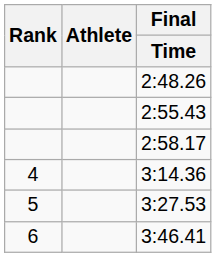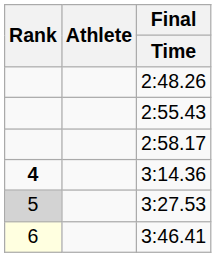(33, 174) normal -> (33, 174) bold
(33, 205) no background -> (33, 205) lightgrey background
(33, 236) no background -> (33, 236) lightyellow background
